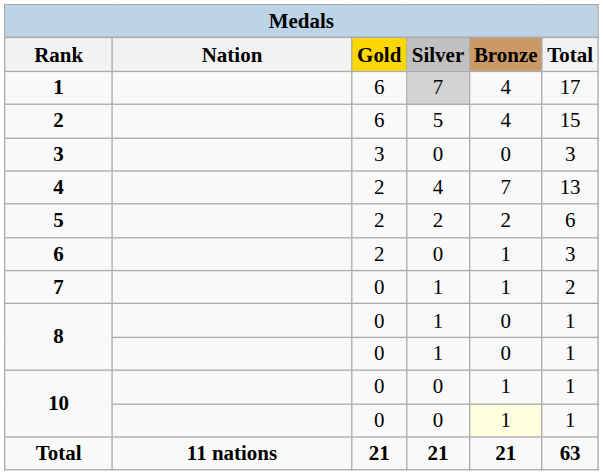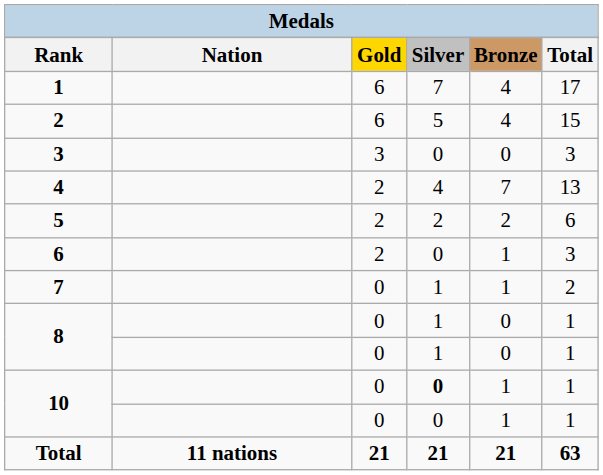(438, 87) lightgrey background -> (438, 87) no background
(438, 386) normal -> (438, 386) bold
(506, 420) lightyellow background -> (506, 420) no background
